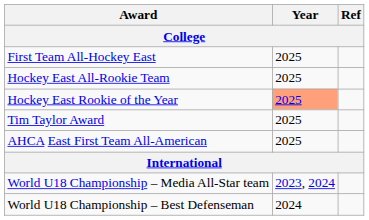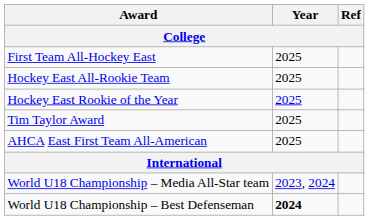(288, 99) lightsalmon background -> (288, 99) no background
(288, 204) normal -> (288, 204) bold
